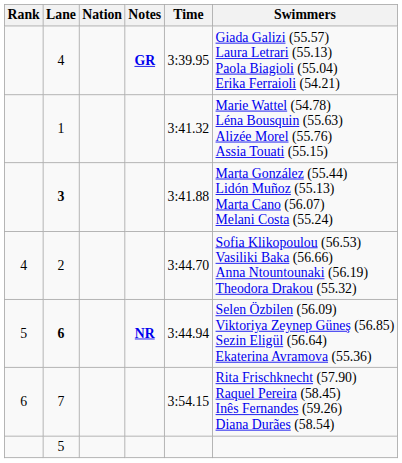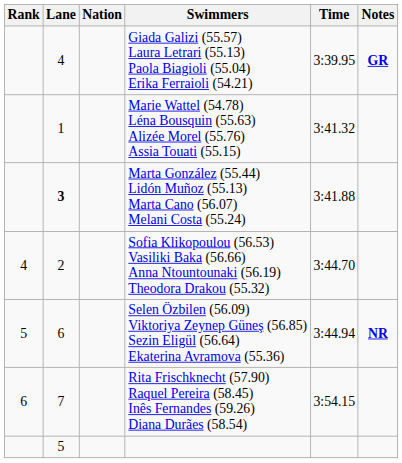columns swapped: (305, 15) <-> (145, 15)
(61, 333) bold -> (61, 333) normal
